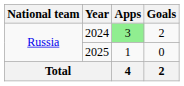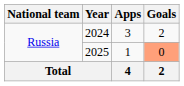(128, 33) lightgreen background -> (128, 33) no background
(161, 52) no background -> (161, 52) lightsalmon background
